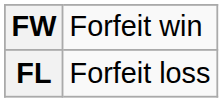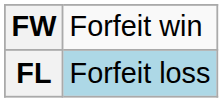(140, 73) no background -> (140, 73) lightblue background
